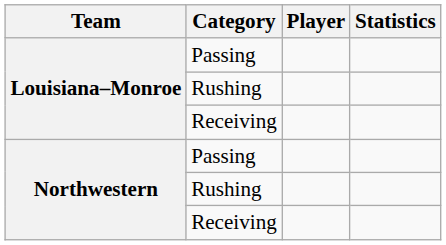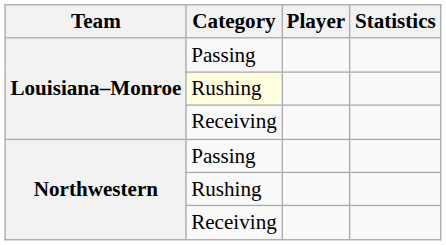(226, 88) no background -> (226, 88) lightyellow background
